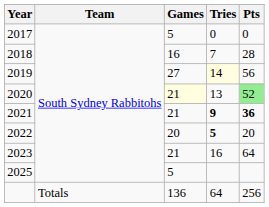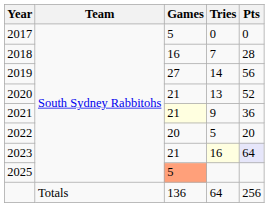(216, 73) lightyellow background -> (216, 73) no background
(173, 93) lightyellow background -> (173, 93) no background
(248, 93) lightgreen background -> (248, 93) no background
(173, 113) no background -> (173, 113) lightyellow background
(213, 113) bold -> (213, 113) normal
(248, 113) bold -> (248, 113) normal
(213, 133) bold -> (213, 133) normal
(216, 152) no background -> (216, 152) lightyellow background
(248, 152) no background -> (248, 152) lavender background
(170, 172) no background -> (170, 172) lightsalmon background
